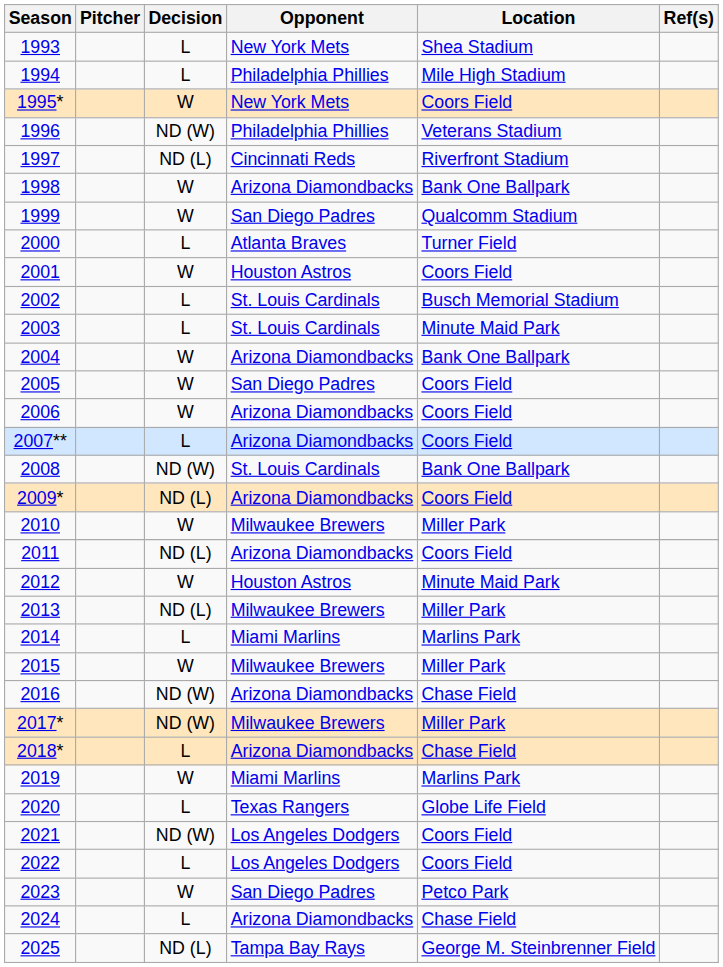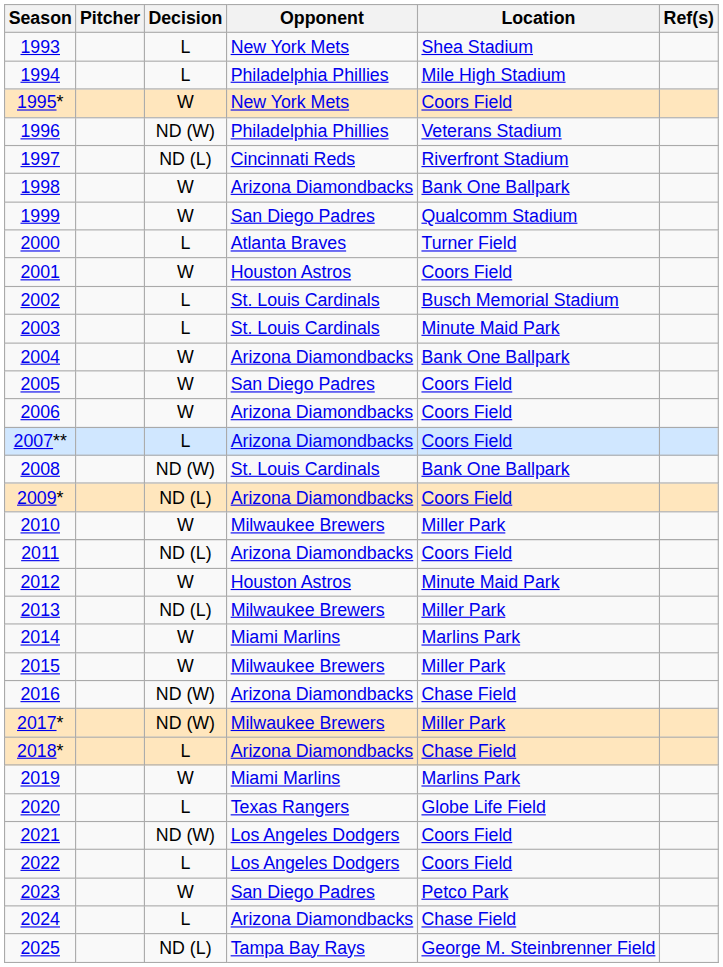(185, 638) L -> (185, 638) W
